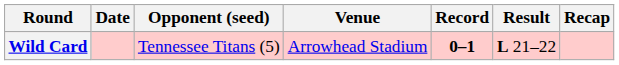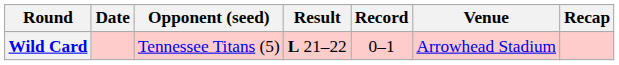columns swapped: (527, 18) <-> (358, 18)
(462, 45) bold -> (382, 45) normal
